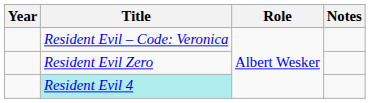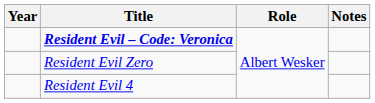(136, 39) normal -> (139, 39) bold
(89, 86) paleturquoise background -> (89, 86) no background
